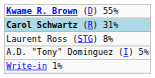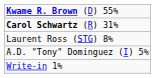(62, 25) lightblue background -> (62, 25) no background
